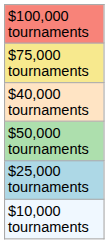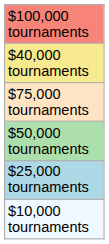(48, 63) $75,000 tournaments -> (48, 63) $40,000 tournaments
(48, 102) $40,000 tournaments -> (48, 102) $75,000 tournaments
